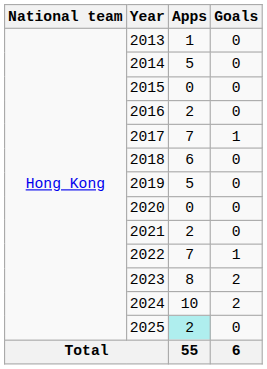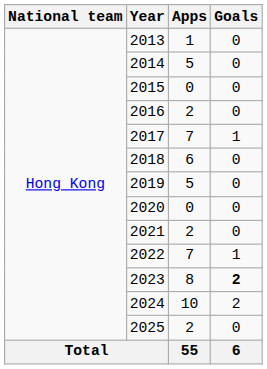(236, 280) normal -> (236, 280) bold
(190, 328) paleturquoise background -> (190, 328) no background
